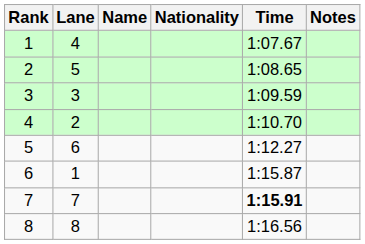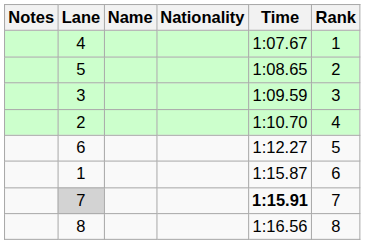columns swapped: (28, 17) <-> (333, 17)
(75, 200) no background -> (81, 200) lightgrey background
